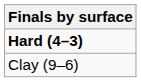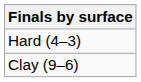(45, 41) bold -> (45, 41) normal
